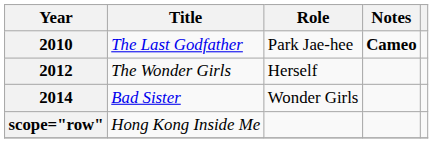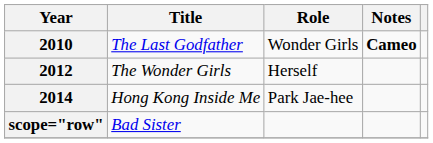(311, 44) Park Jae-hee -> (313, 44) Wonder Girls
(146, 97) Bad Sister -> (186, 97) Hong Kong Inside Me
(313, 97) Wonder Girls -> (311, 97) Park Jae-hee
(186, 124) Hong Kong Inside Me -> (146, 124) Bad Sister
